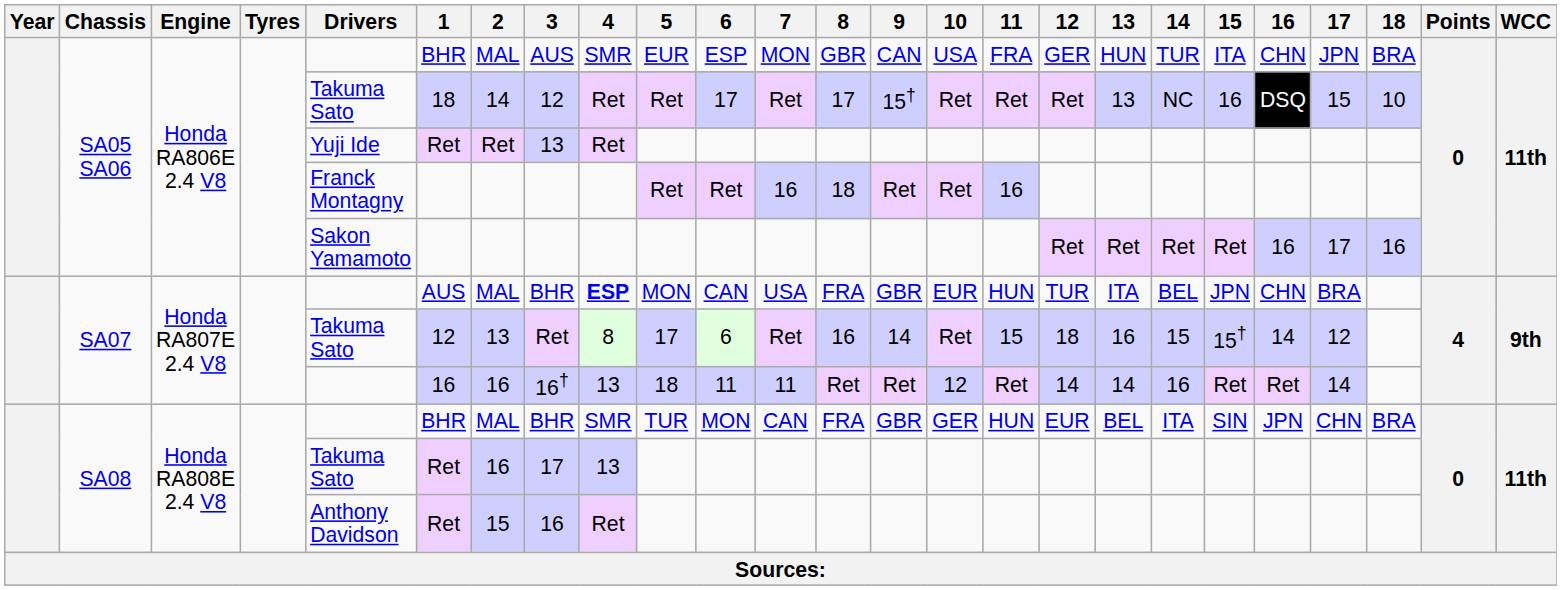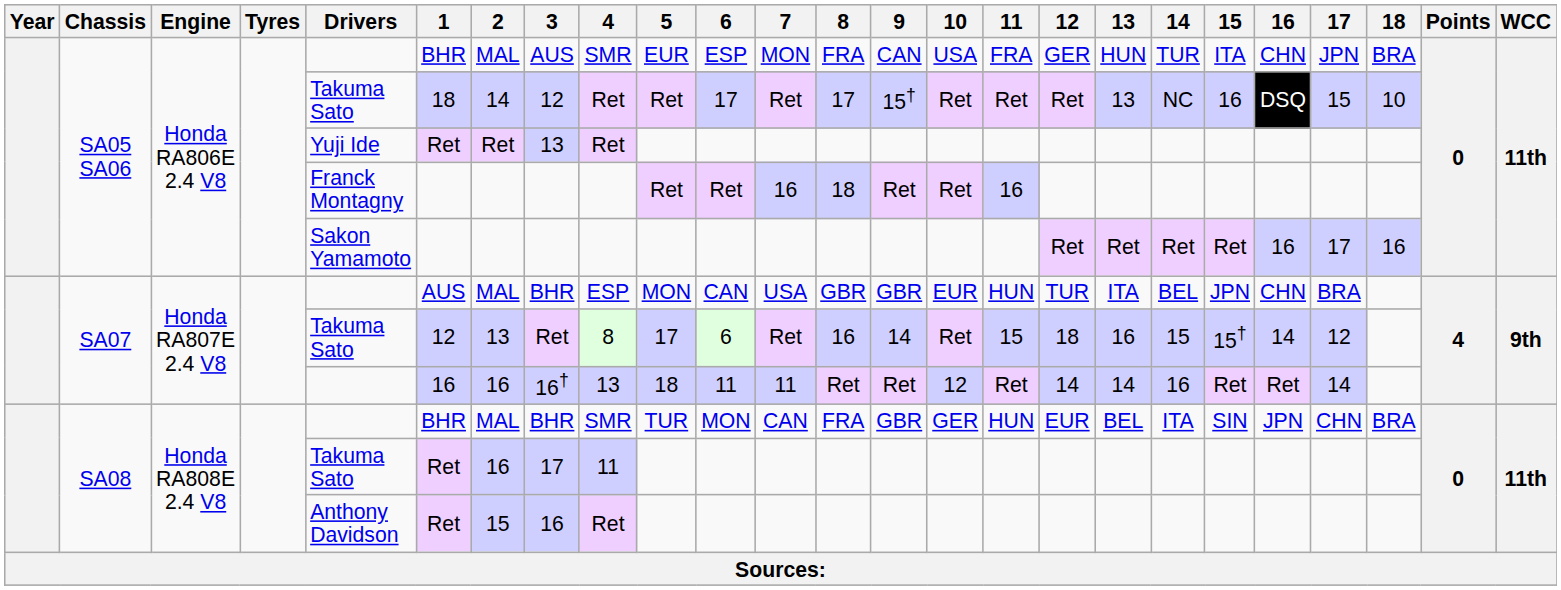(843, 55) GBR -> (843, 55) FRA
(608, 292) bold -> (608, 292) normal
(843, 292) FRA -> (843, 292) GBR
(608, 466) 13 -> (608, 466) 11
